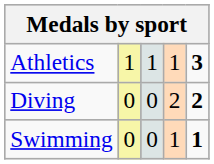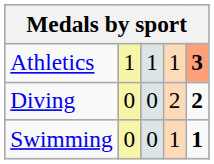(197, 62) no background -> (197, 62) lightsalmon background
